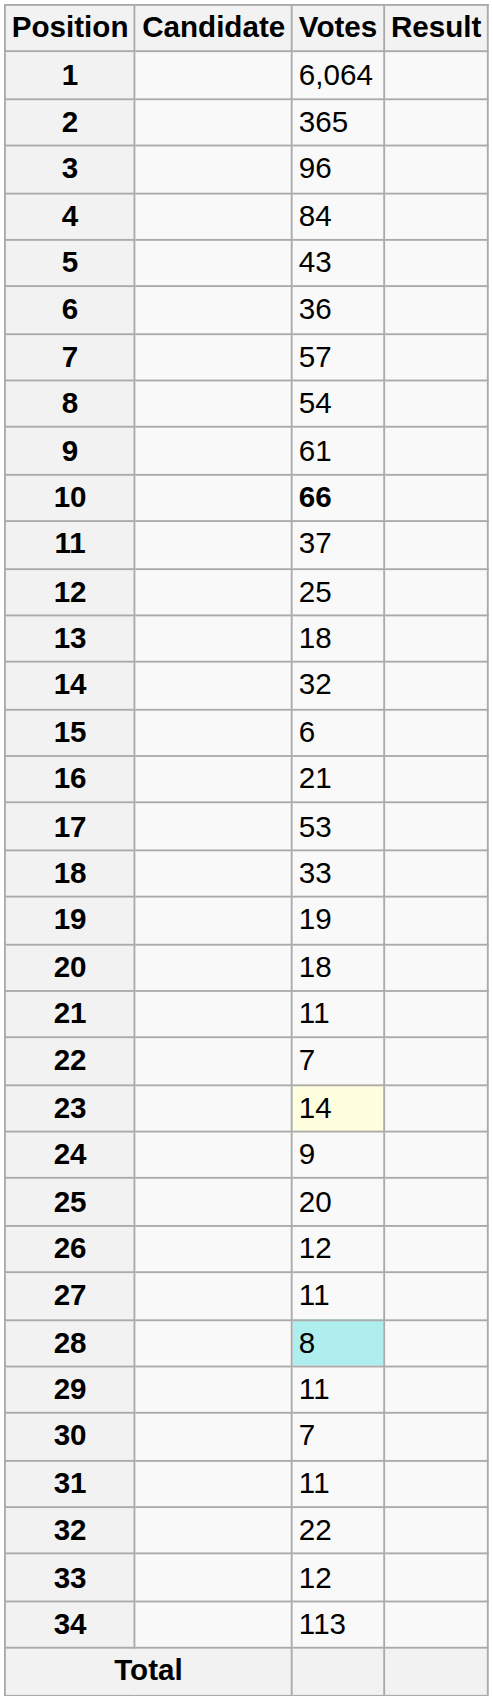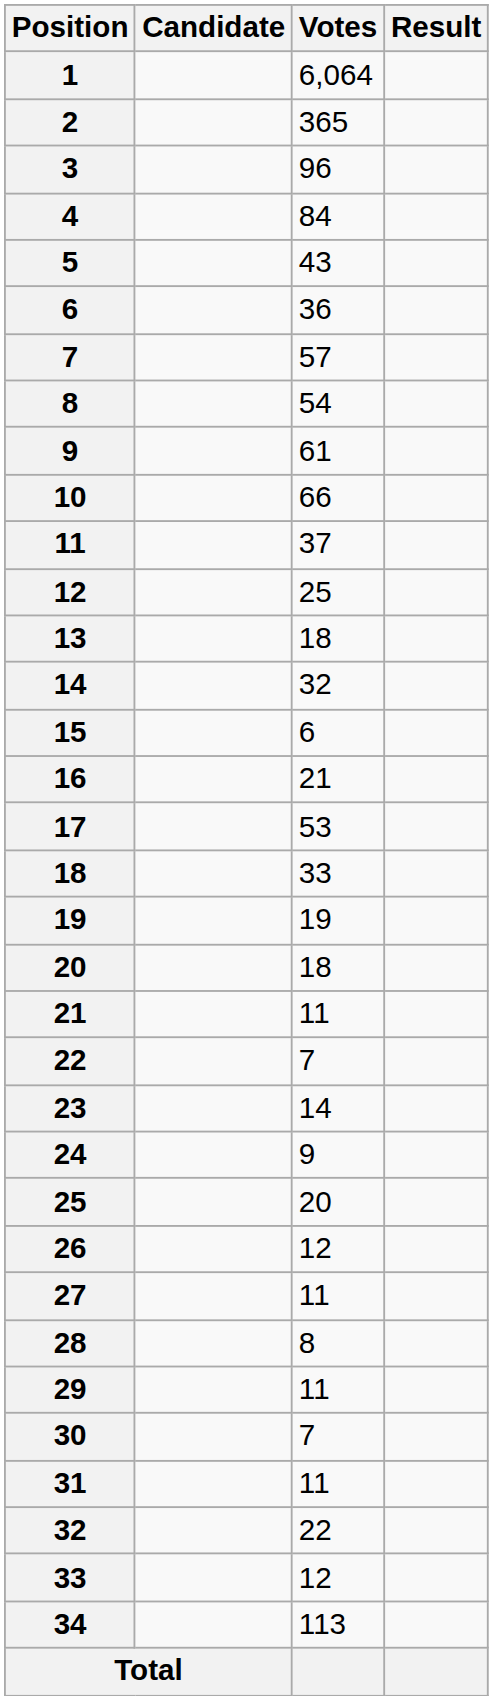(315, 497) bold -> (315, 497) normal
(315, 1107) lightyellow background -> (315, 1107) no background
(307, 1342) paleturquoise background -> (307, 1342) no background
